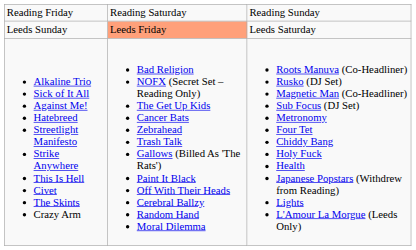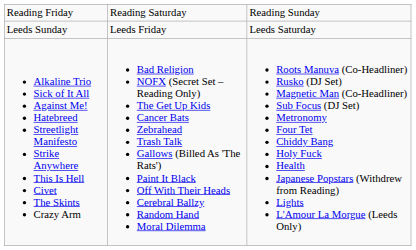(138, 30) lightsalmon background -> (138, 30) no background
